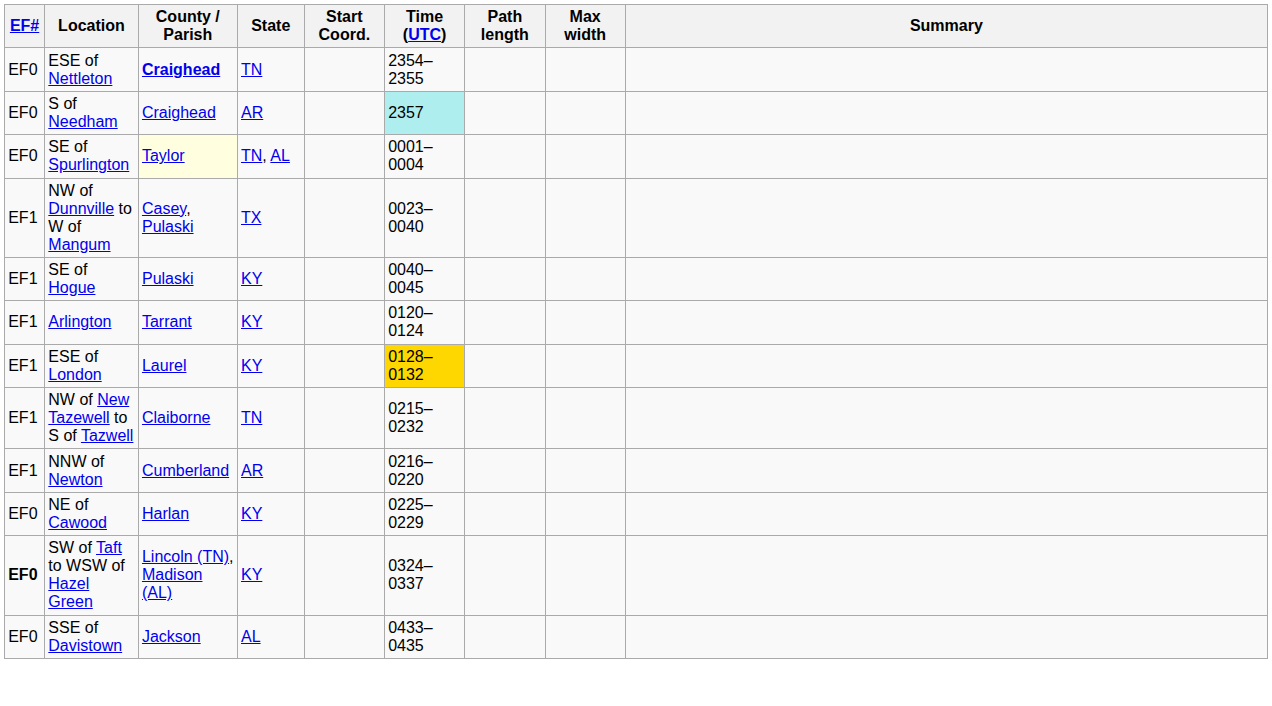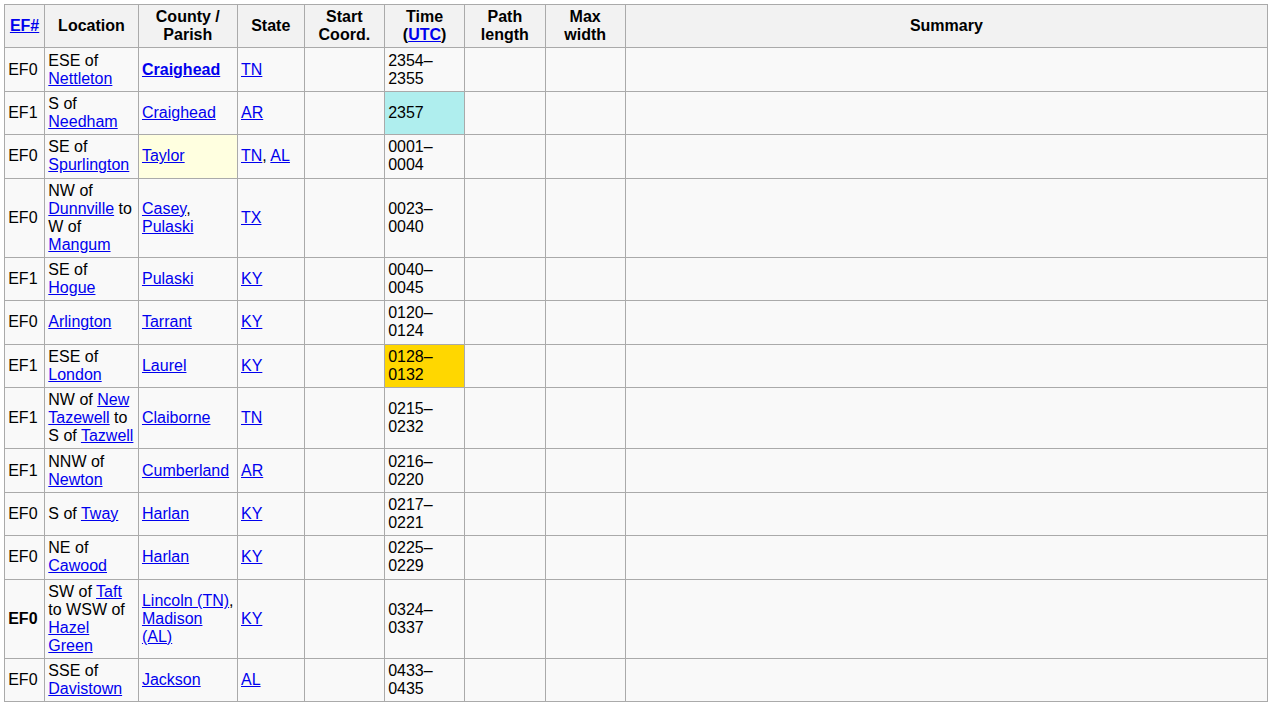(23, 112) EF0 -> (23, 112) EF1
(23, 217) EF1 -> (23, 217) EF0
(23, 322) EF1 -> (23, 322) EF0
+ row: (83, 513)
